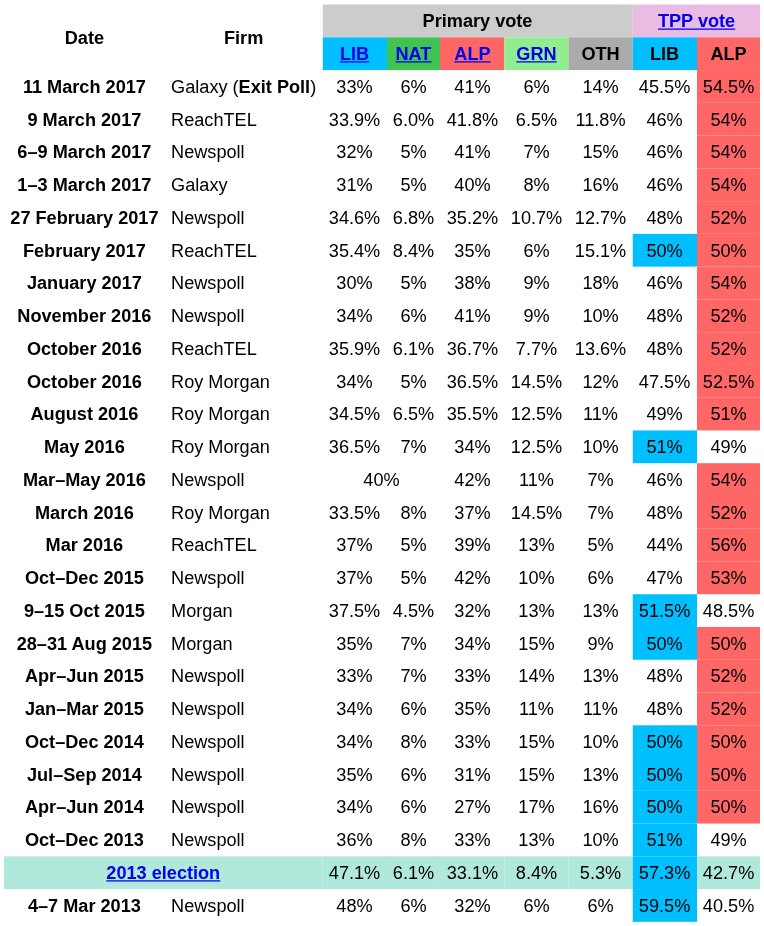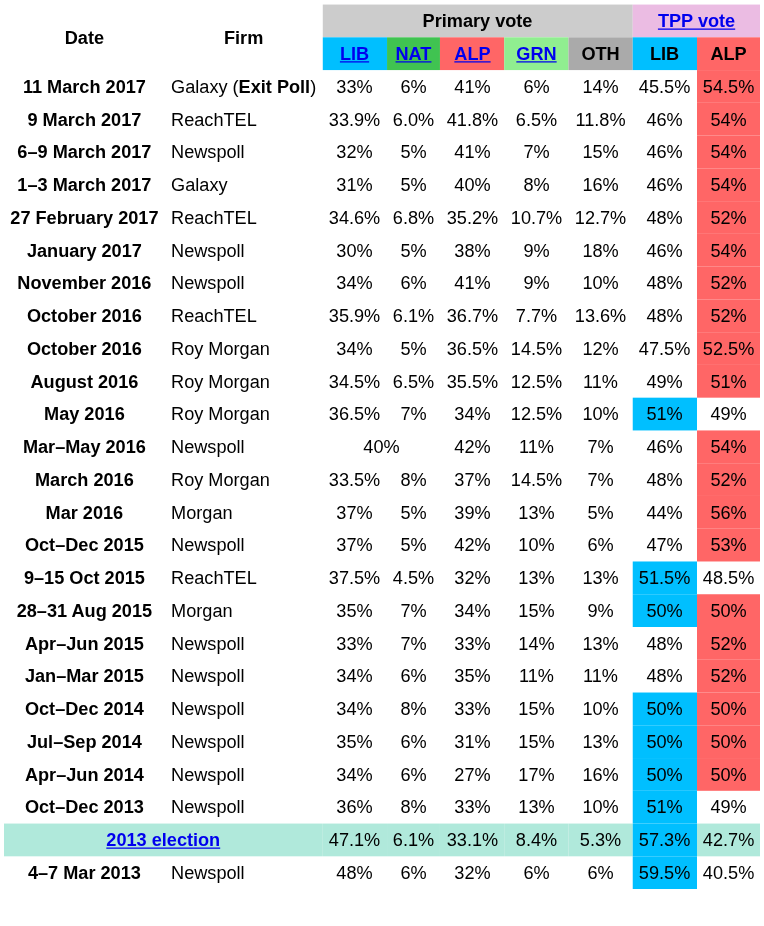(208, 217) Newspoll -> (214, 217) ReachTEL
- row: (84, 250)
(214, 545) ReachTEL -> (202, 512) Morgan
(202, 610) Morgan -> (214, 578) ReachTEL
